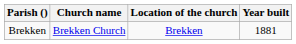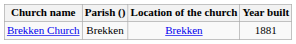columns swapped: (27, 13) <-> (89, 13)
